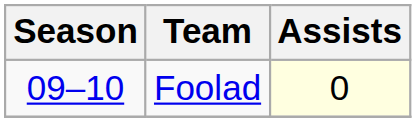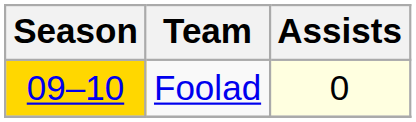(75, 87) no background -> (75, 87) gold background
